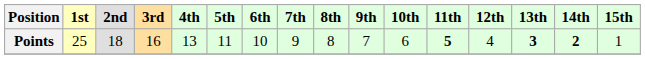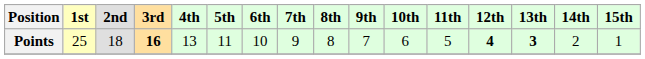(153, 41) normal -> (153, 41) bold
(448, 41) bold -> (448, 41) normal
(490, 41) normal -> (490, 41) bold
(576, 41) bold -> (576, 41) normal
